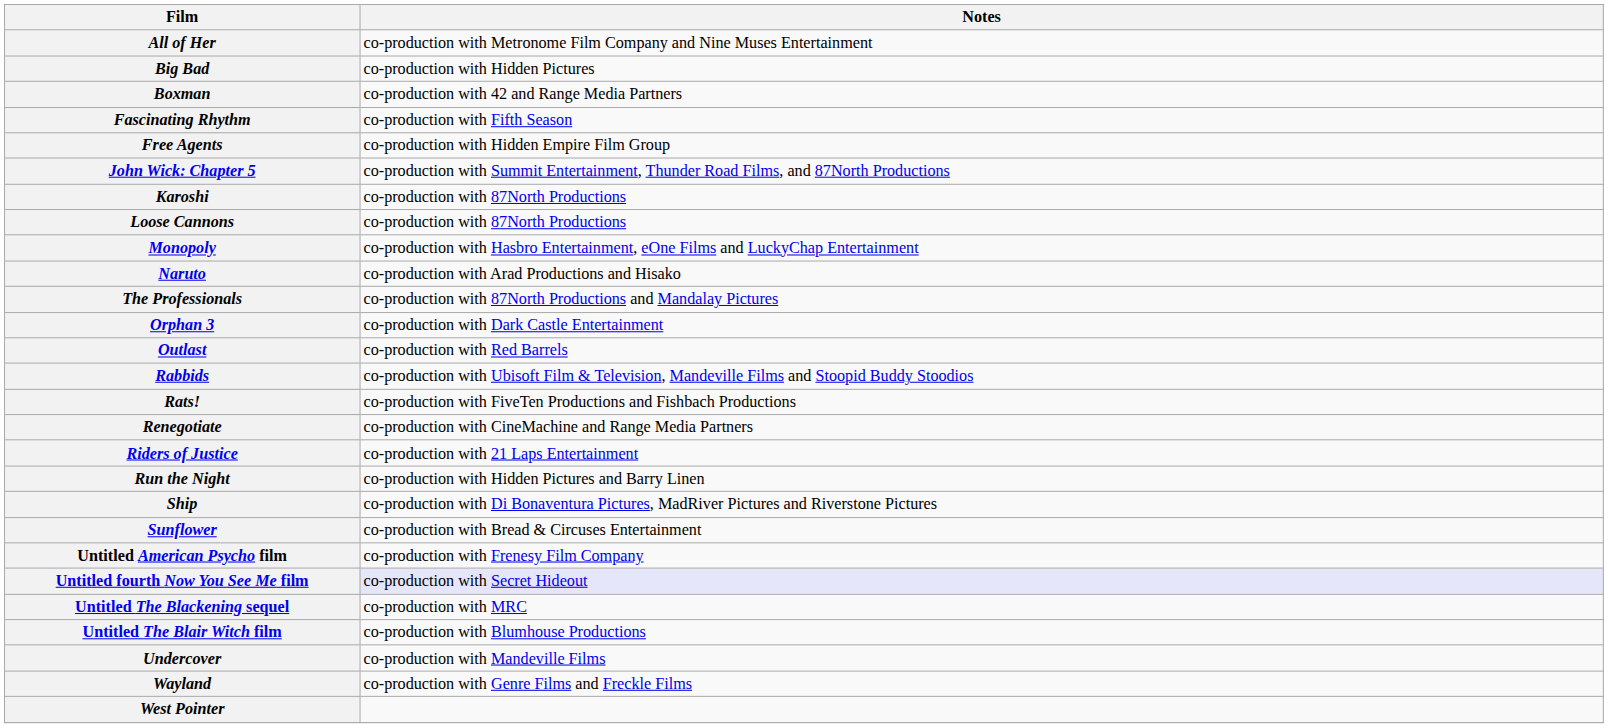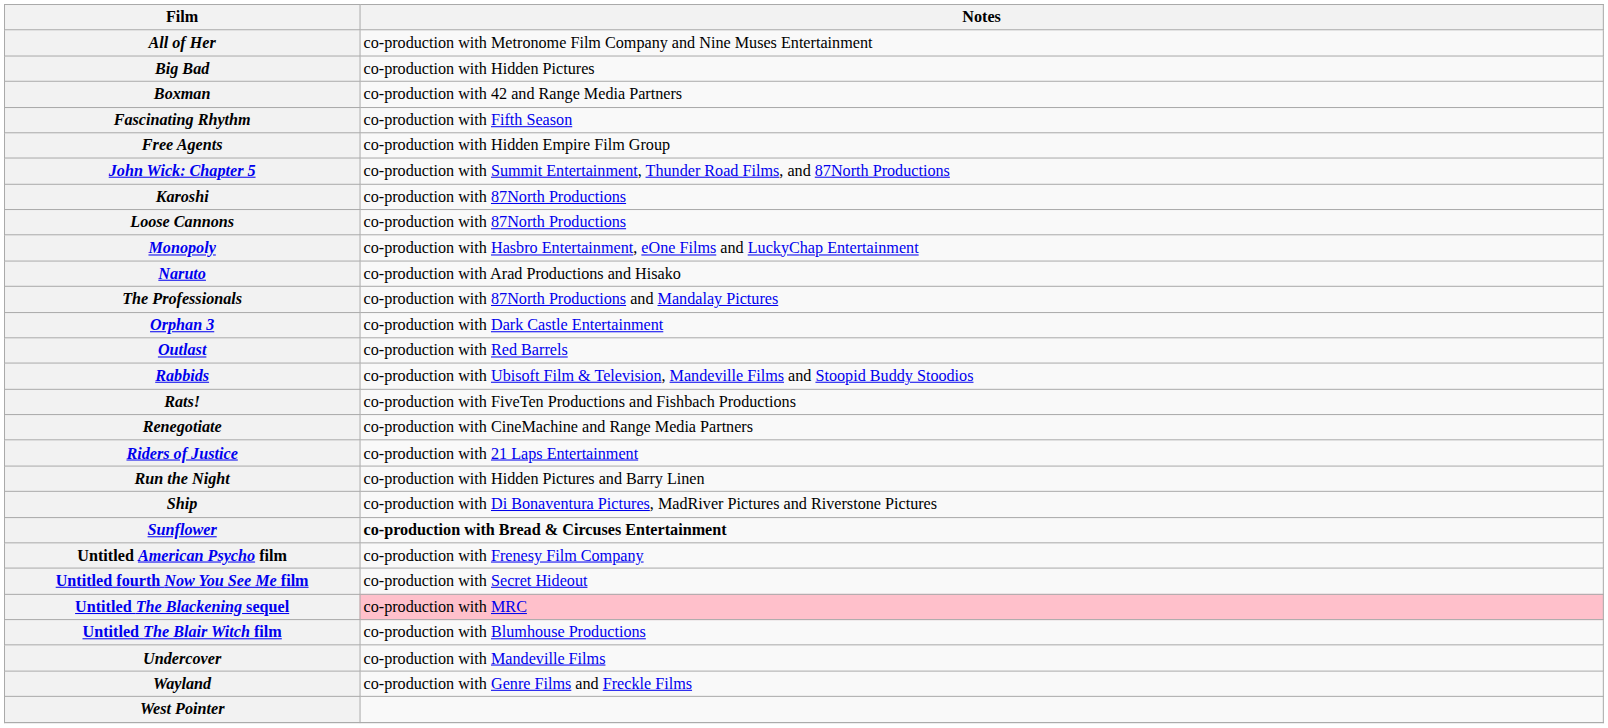(532, 529) normal -> (545, 529) bold
(475, 581) lavender background -> (475, 581) no background
(445, 606) no background -> (445, 606) pink background
